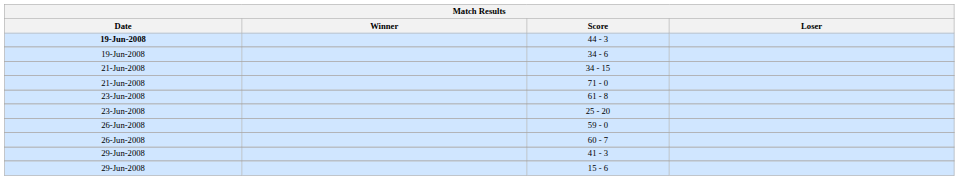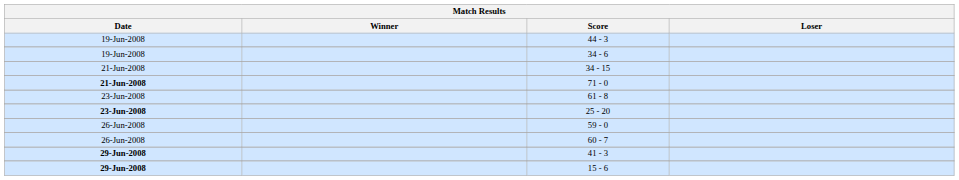(123, 40) bold -> (123, 40) normal
(123, 83) normal -> (123, 83) bold
(123, 111) normal -> (123, 111) bold
(123, 154) normal -> (123, 154) bold
(123, 168) normal -> (123, 168) bold
